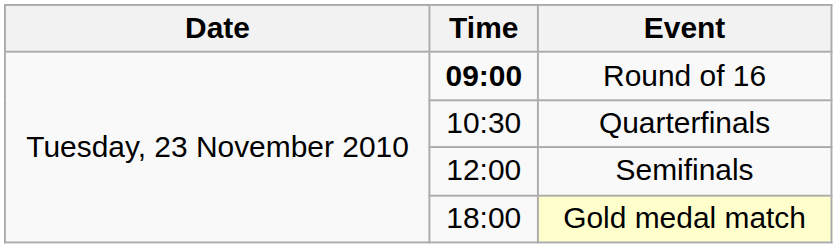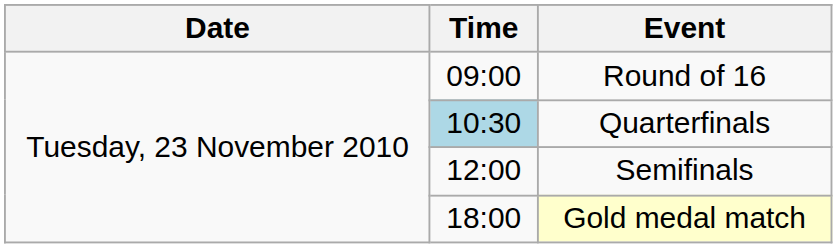(484, 75) bold -> (484, 75) normal
(484, 123) no background -> (484, 123) lightblue background
